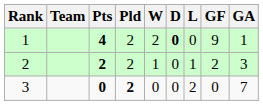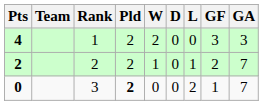columns swapped: (25, 16) <-> (102, 16)
(175, 40) bold -> (175, 40) normal
(215, 40) 9 -> (215, 40) 3
(244, 40) 1 -> (244, 40) 3
(244, 64) 3 -> (244, 64) 7
(215, 87) 0 -> (215, 87) 1
